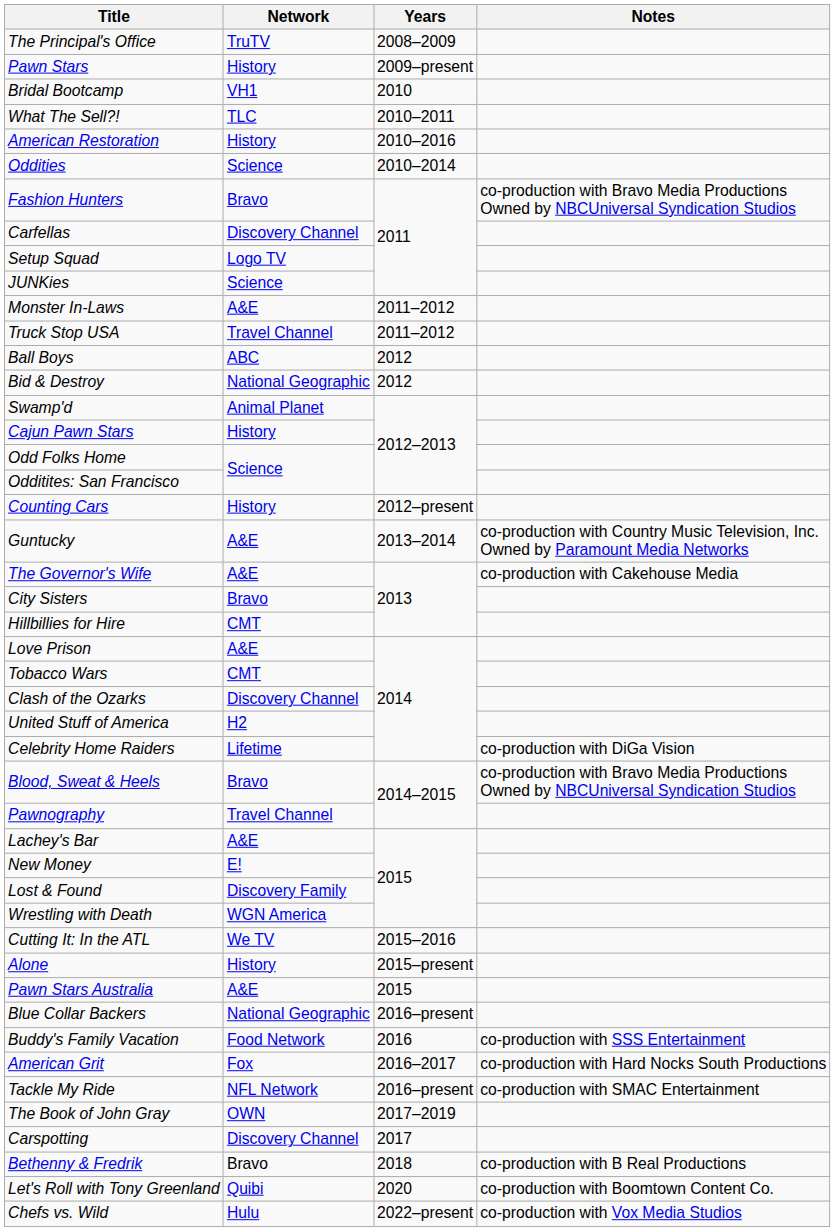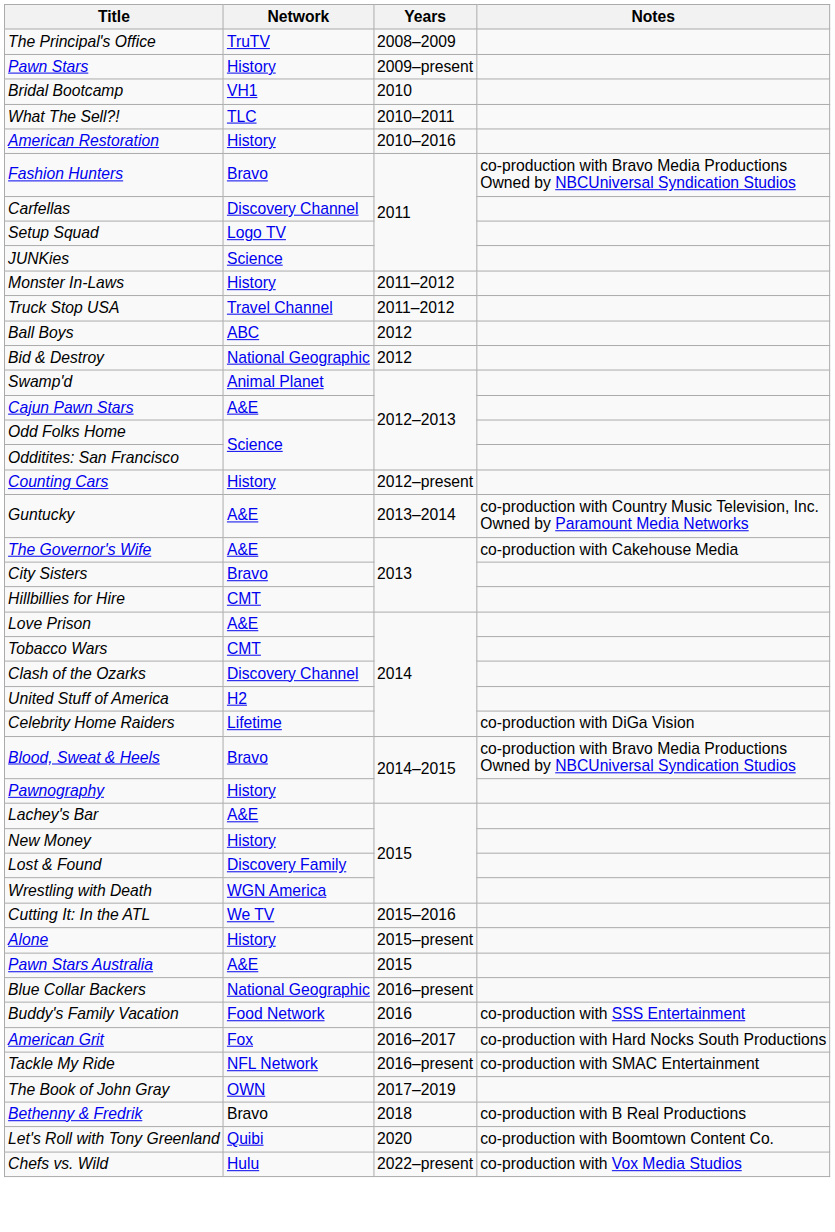- row: (37, 166)
(243, 308) A&E -> (251, 283) History
(251, 432) History -> (243, 407) A&E
(280, 815) Travel Channel -> (251, 791) History
(234, 865) E! -> (251, 840) History
- row: (48, 1139)
